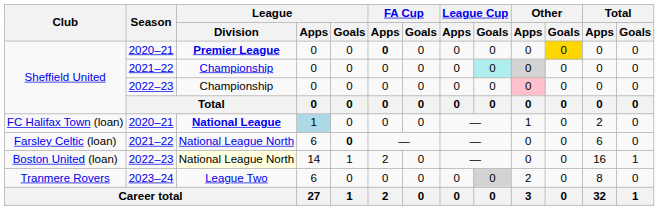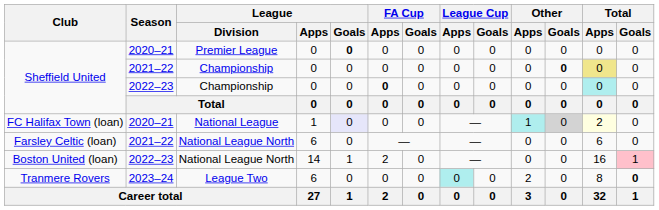(236, 50) bold -> (236, 50) normal
(350, 50) normal -> (350, 50) bold
(385, 50) bold -> (385, 50) normal
(564, 50) gold background -> (564, 50) no background
(492, 68) paleturquoise background -> (492, 68) no background
(528, 68) lightgrey background -> (528, 68) no background
(564, 68) normal -> (564, 68) bold
(600, 68) no background -> (600, 68) khaki background
(385, 86) normal -> (385, 86) bold
(528, 86) pink background -> (528, 86) no background
(600, 86) no background -> (600, 86) paleturquoise background
(236, 123) bold -> (236, 123) normal
(314, 123) lightblue background -> (314, 123) no background
(350, 123) no background -> (350, 123) lavender background
(528, 123) no background -> (528, 123) paleturquoise background
(564, 123) no background -> (564, 123) lightgrey background
(600, 123) no background -> (600, 123) lightyellow background
(350, 141) bold -> (350, 141) normal
(236, 159) lightyellow background -> (236, 159) no background
(635, 159) no background -> (635, 159) pink background
(457, 178) no background -> (457, 178) paleturquoise background
(492, 178) lightgrey background -> (492, 178) no background
(635, 178) normal -> (635, 178) bold
